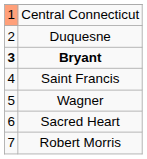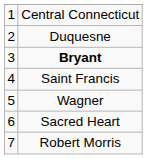(11, 15) lightsalmon background -> (11, 15) no background
(11, 57) bold -> (11, 57) normal
